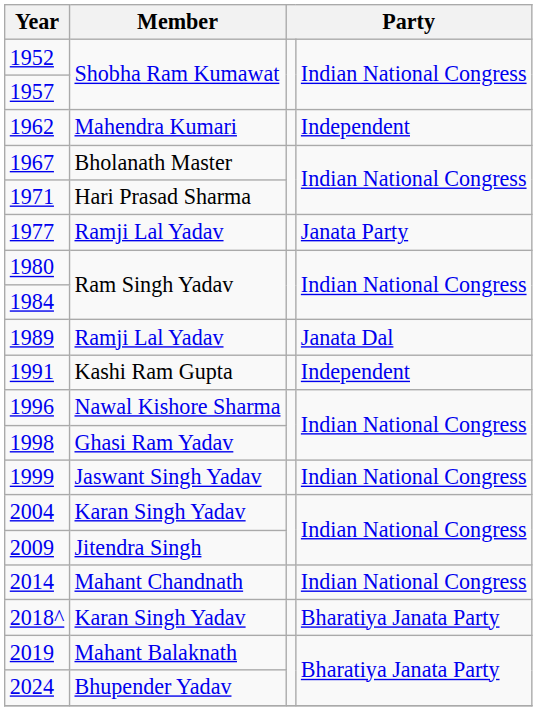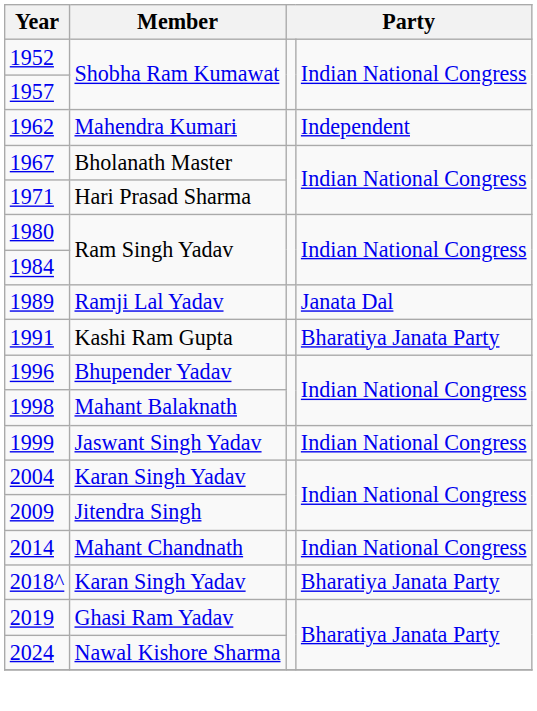- row: (32, 232)
(355, 372) Independent -> (400, 337) Bharatiya Janata Party
(178, 407) Nawal Kishore Sharma -> (153, 372) Bhupender Yadav
(154, 442) Ghasi Ram Yadav -> (156, 407) Mahant Balaknath
(156, 652) Mahant Balaknath -> (154, 617) Ghasi Ram Yadav
(153, 687) Bhupender Yadav -> (178, 652) Nawal Kishore Sharma
